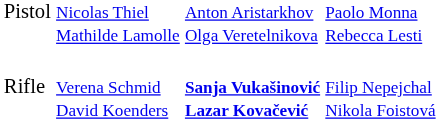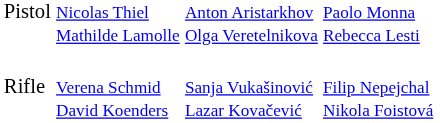(253, 97) bold -> (249, 99) normal
